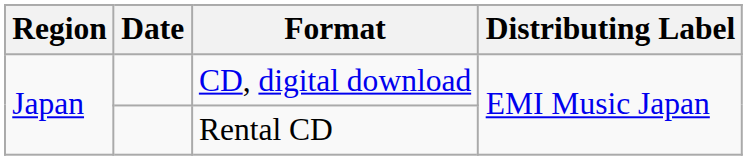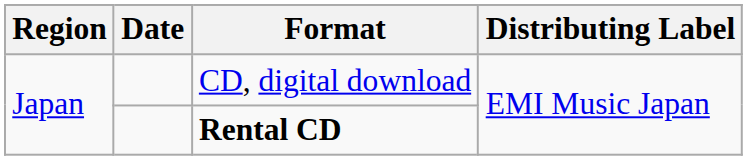(266, 129) normal -> (270, 129) bold
